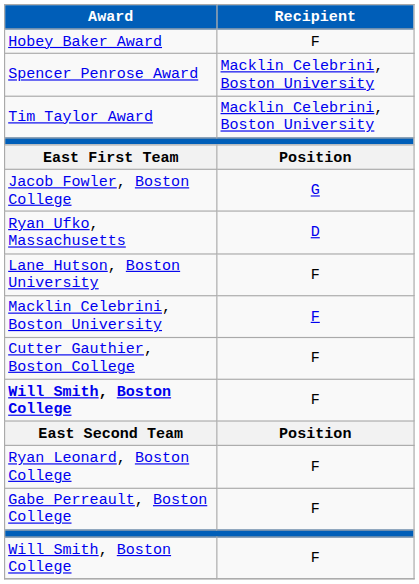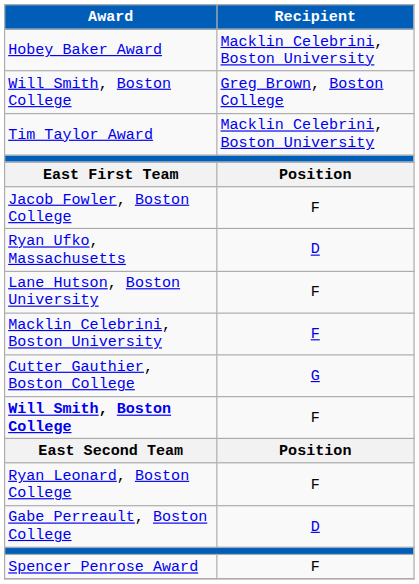(315, 41) F -> (302, 50) Macklin Celebrini, Boston University
(103, 75) Spencer Penrose Award -> (90, 92) Will Smith, Boston College
(302, 75) Macklin Celebrini, Boston University -> (302, 92) Greg Brown, Boston College
(315, 190) G -> (315, 208) F
(315, 358) F -> (315, 376) G
(315, 509) F -> (315, 526) D
(90, 558) Will Smith, Boston College -> (103, 567) Spencer Penrose Award
